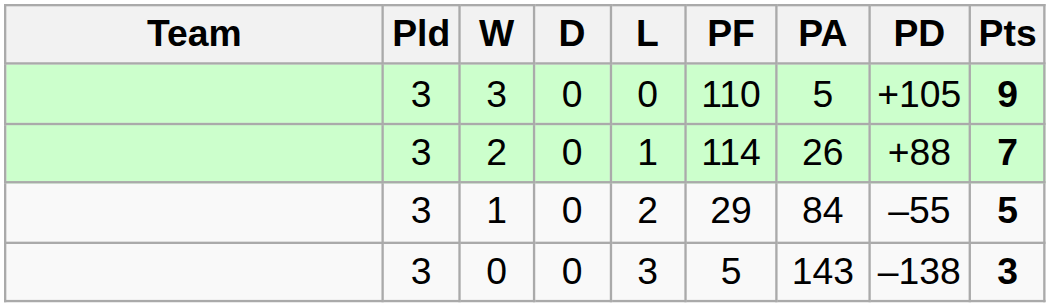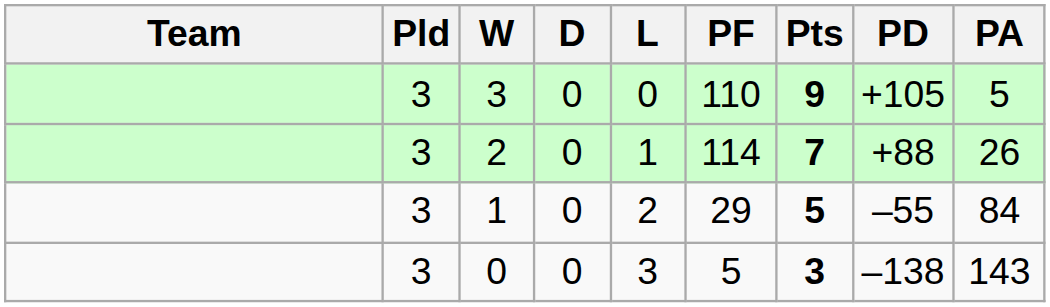columns swapped: (823, 34) <-> (1008, 34)
